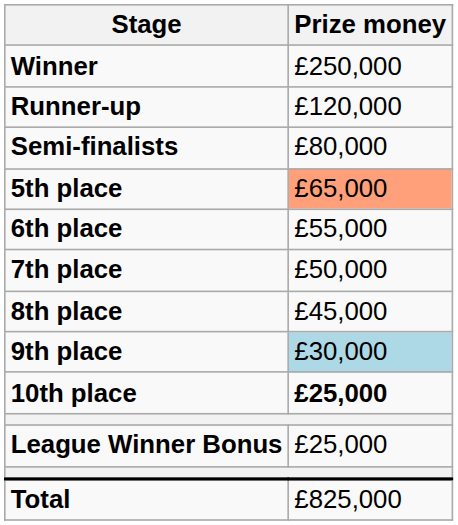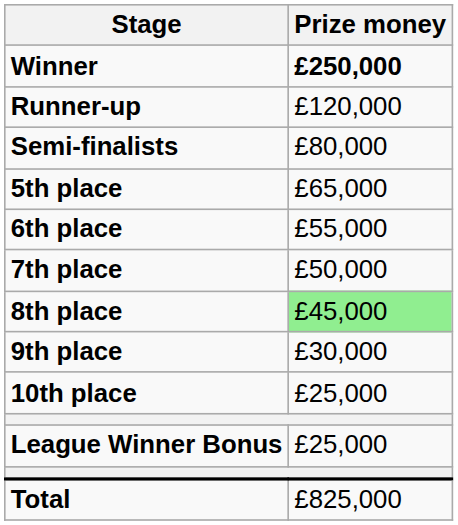(348, 65) normal -> (348, 65) bold
(341, 188) lightsalmon background -> (341, 188) no background
(341, 310) no background -> (341, 310) lightgreen background
(341, 351) lightblue background -> (341, 351) no background
(341, 392) bold -> (341, 392) normal
